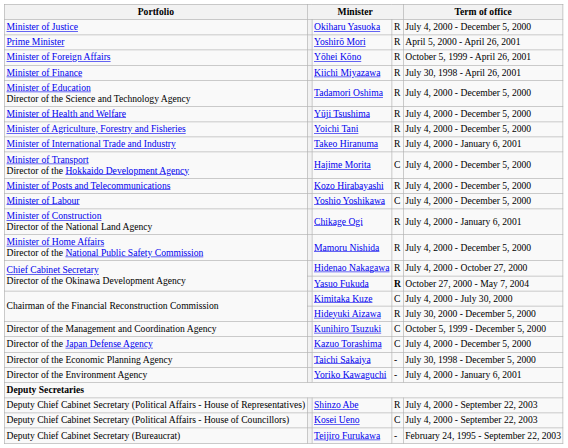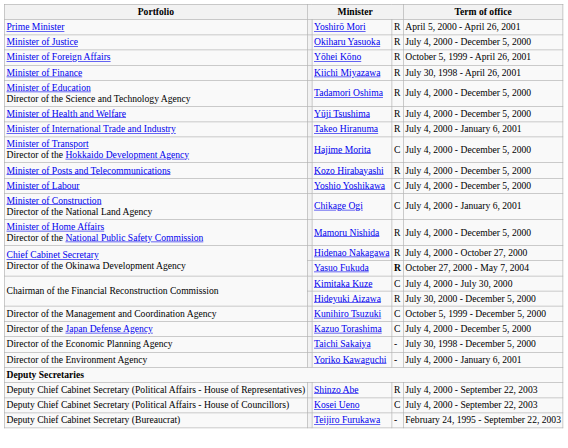rows swapped: (340, 42) <-> (347, 27)
- row: (336, 129)
(397, 221) R -> (397, 206) C
